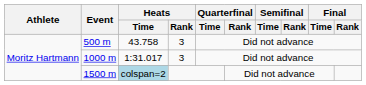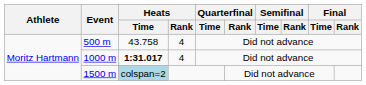(182, 43) 3 -> (182, 43) 4
(143, 58) normal -> (143, 58) bold
(182, 58) 3 -> (182, 58) 4
